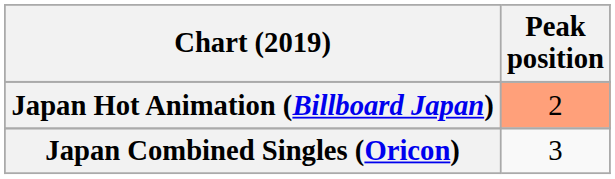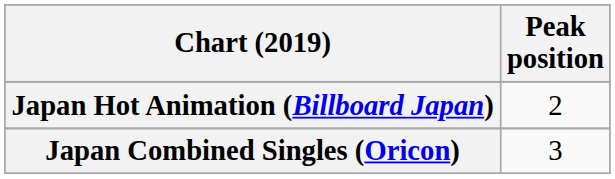(555, 104) lightsalmon background -> (555, 104) no background
